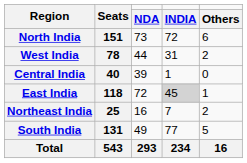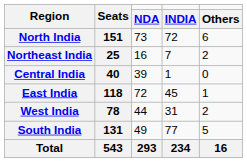rows swapped: (50, 56) <-> (50, 111)
(171, 93) lightgrey background -> (171, 93) no background
